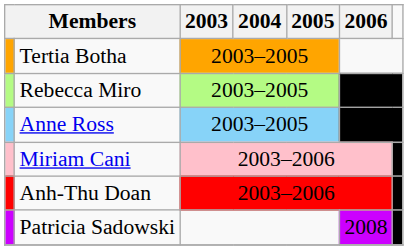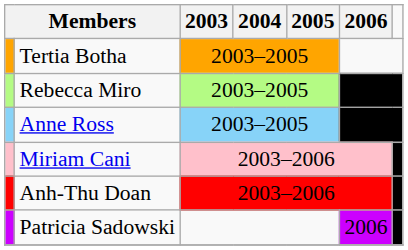(366, 227) 2008 -> (366, 227) 2006
